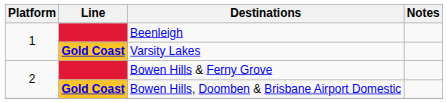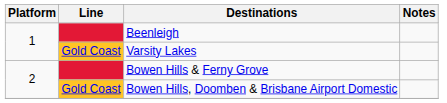(93, 51) bold -> (91, 51) normal
(93, 88) bold -> (91, 88) normal
